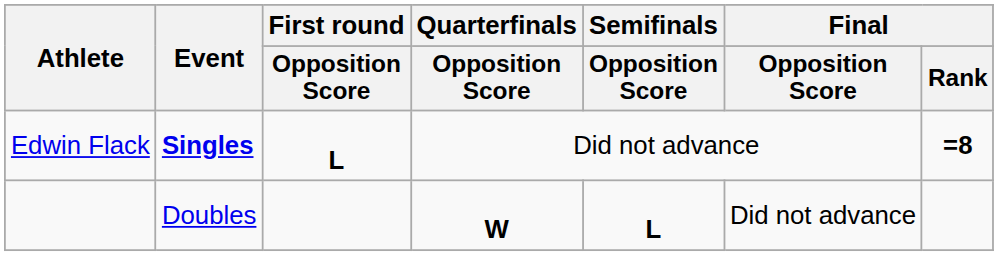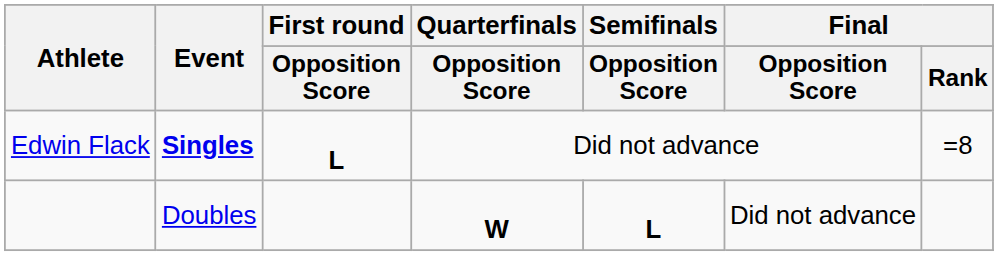(958, 146) bold -> (958, 146) normal
